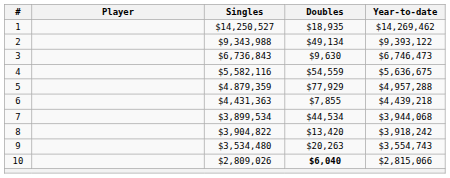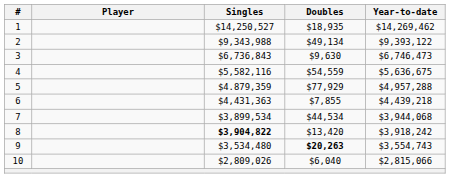(245, 131) normal -> (245, 131) bold
(325, 146) normal -> (325, 146) bold
(325, 161) bold -> (325, 161) normal
